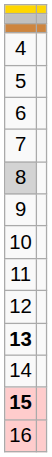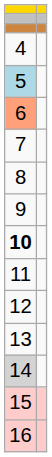(21, 80) no background -> (21, 80) lightblue background
(21, 113) no background -> (21, 113) lightsalmon background
(21, 177) lightgrey background -> (21, 177) no background
(21, 242) normal -> (21, 242) bold
(21, 338) bold -> (21, 338) normal
(21, 370) no background -> (21, 370) lightgrey background
(21, 403) bold -> (21, 403) normal
